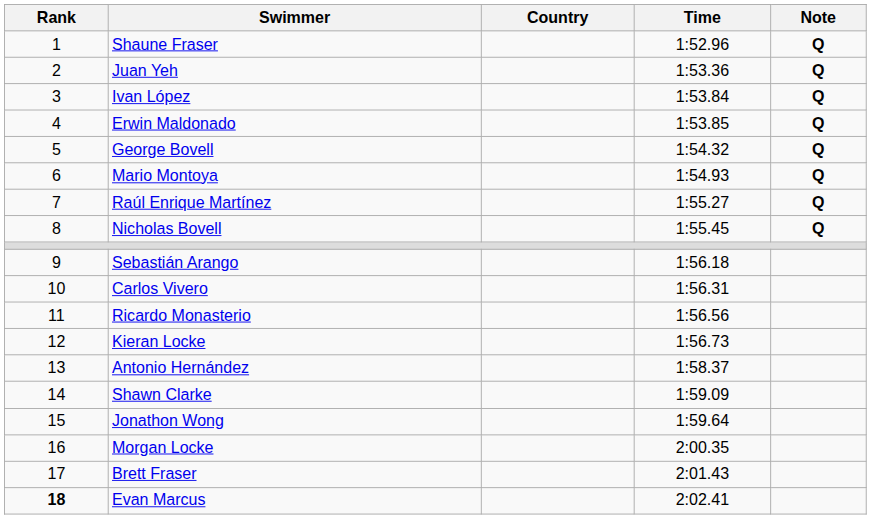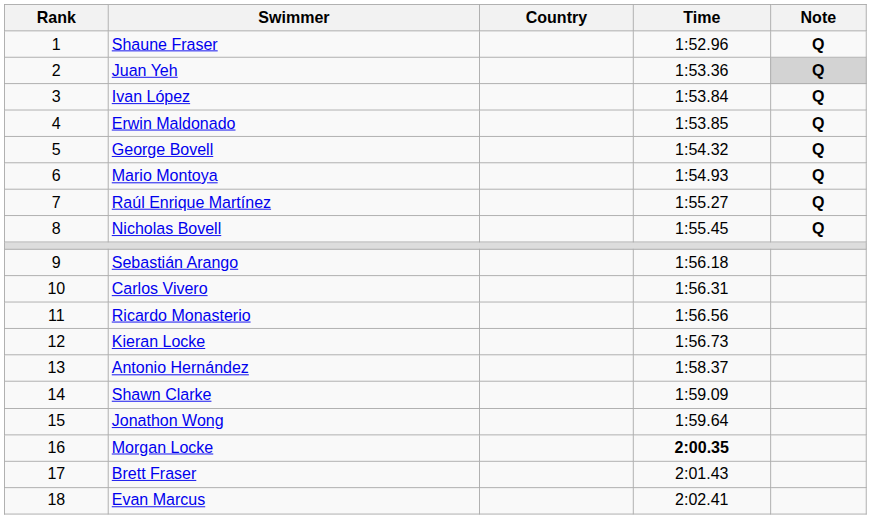(818, 70) no background -> (818, 70) lightgrey background
(702, 447) normal -> (702, 447) bold
(56, 500) bold -> (56, 500) normal
